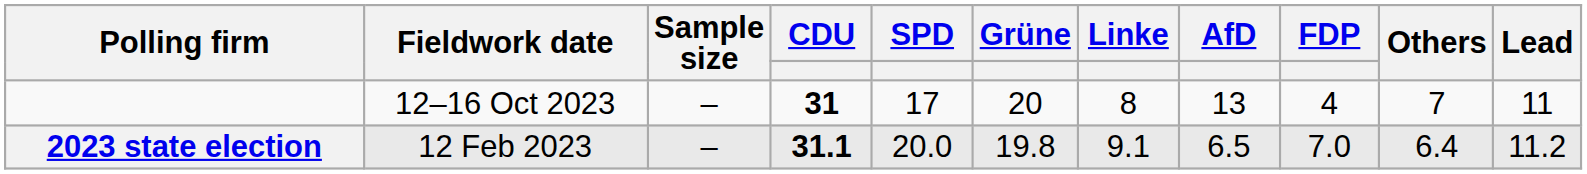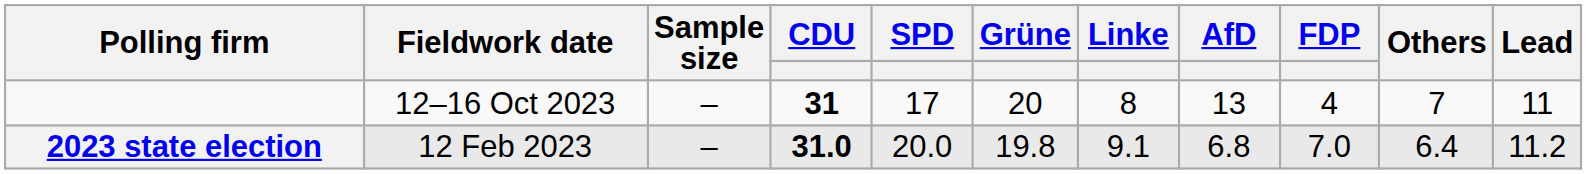(822, 147) 31.1 -> (822, 147) 31.0
(1229, 147) 6.5 -> (1229, 147) 6.8
